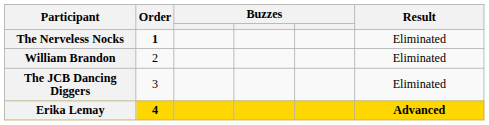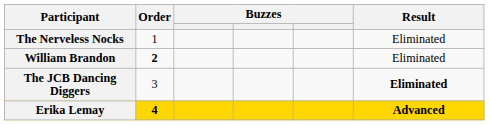(155, 39) bold -> (155, 39) normal
(155, 58) normal -> (155, 58) bold
(419, 84) normal -> (419, 84) bold
